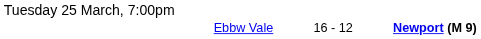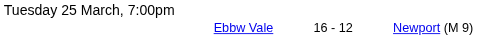(435, 28) bold -> (433, 28) normal
